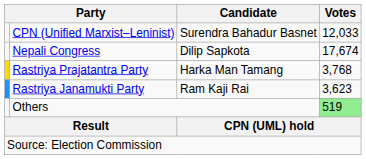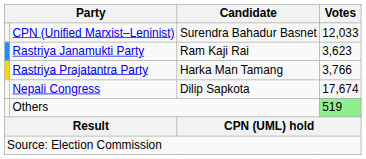rows swapped: (56, 51) <-> (78, 88)
(337, 70) 3,768 -> (337, 70) 3,766
